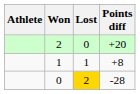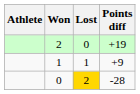(117, 44) +20 -> (117, 44) +19
(117, 62) +8 -> (117, 62) +9
